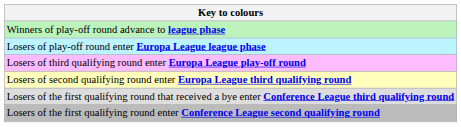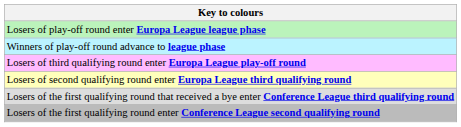(116, 29) Winners of play-off round advance to league phase -> (136, 29) Losers of play-off round enter Europa League league phase
(136, 46) Losers of play-off round enter Europa League league phase -> (116, 46) Winners of play-off round advance to league phase
